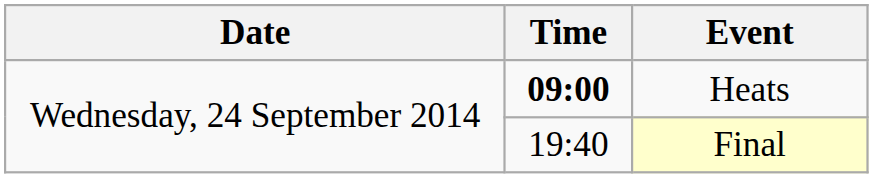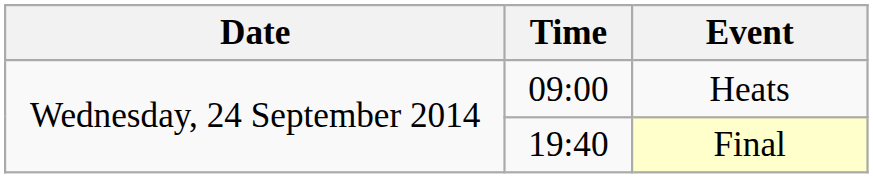(568, 88) bold -> (568, 88) normal
